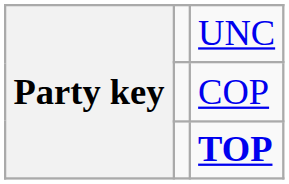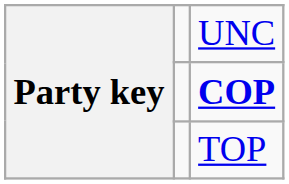(234, 91) normal -> (237, 91) bold
(235, 149) bold -> (232, 149) normal
